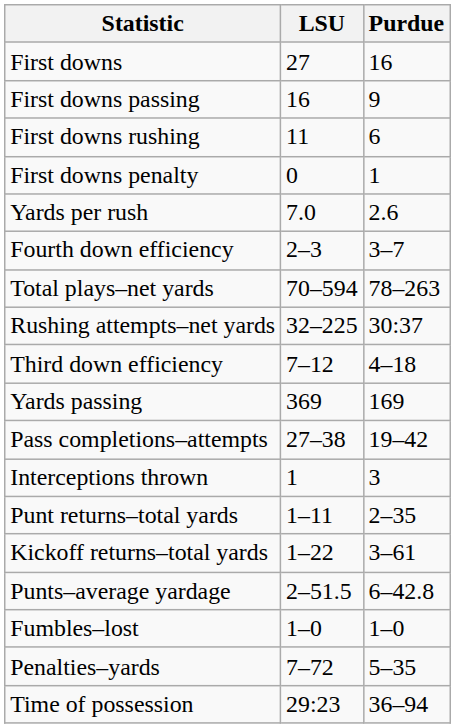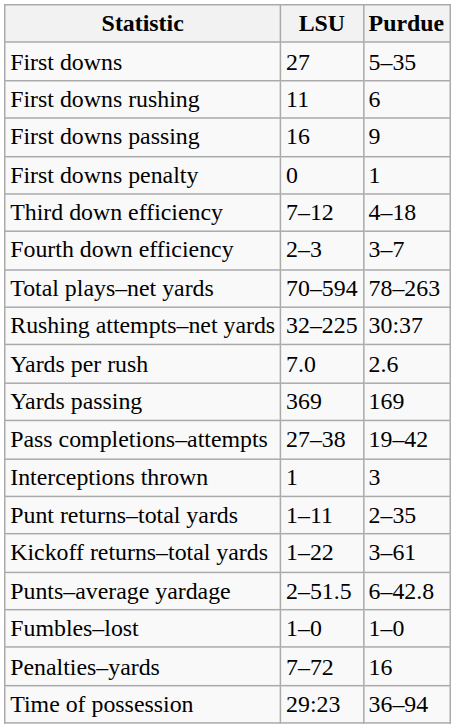(381, 61) 16 -> (392, 61) 5–35
rows swapped: (105, 136) <-> (105, 99)
rows swapped: (117, 363) <-> (79, 212)
(392, 666) 5–35 -> (381, 666) 16
